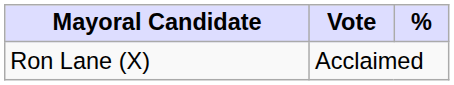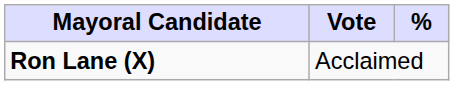(80, 60) normal -> (83, 60) bold
